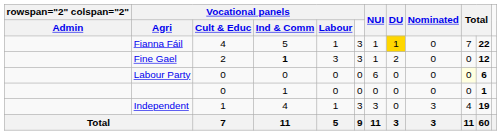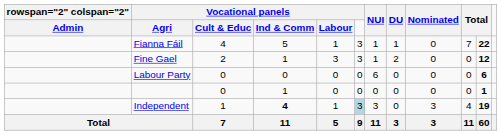(396, 43) gold background -> (396, 43) no background
(285, 59) bold -> (285, 59) normal
(469, 75) lightyellow background -> (469, 75) no background
(285, 106) normal -> (285, 106) bold
(360, 106) no background -> (360, 106) lightblue background
